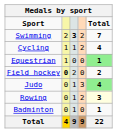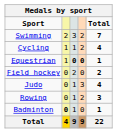(74, 36) bold -> (74, 36) normal
(74, 60) normal -> (74, 60) bold
(82, 60) normal -> (82, 60) bold
(99, 60) lightgreen background -> (99, 60) no background
(66, 73) bold -> (66, 73) normal
(99, 85) lightgreen background -> (99, 85) no background
(99, 97) lightyellow background -> (99, 97) no background
(66, 110) normal -> (66, 110) bold
